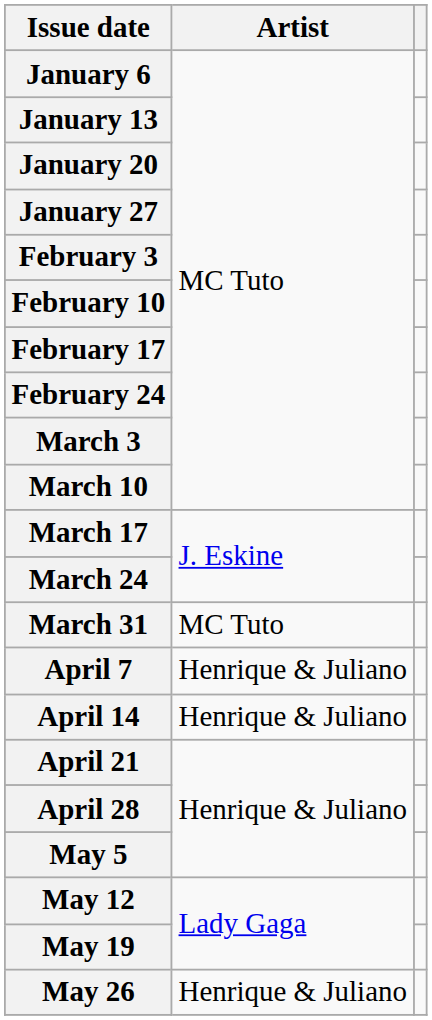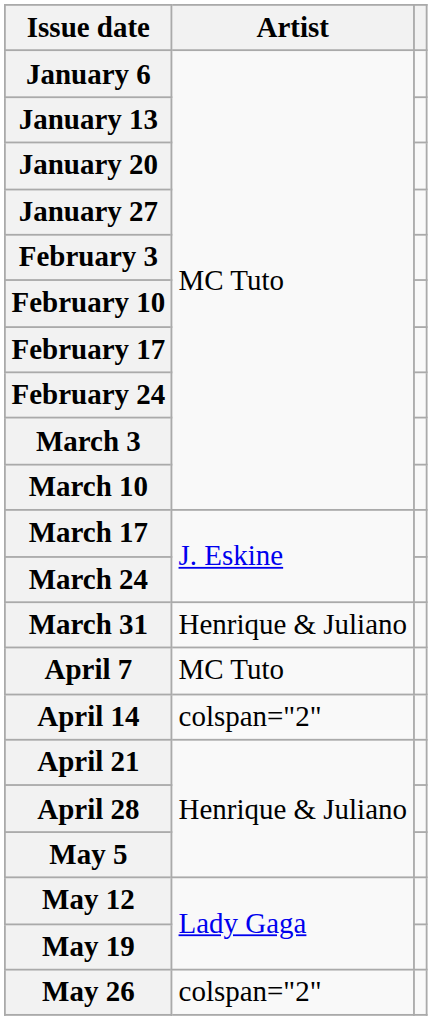(231, 624) MC Tuto -> (293, 624) Henrique & Juliano
(293, 670) Henrique & Juliano -> (231, 670) MC Tuto
(293, 716) Henrique & Juliano -> (250, 716) colspan="2"
(293, 991) Henrique & Juliano -> (250, 991) colspan="2"
